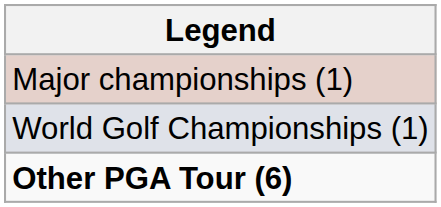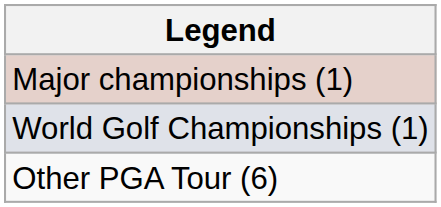(152, 178) bold -> (145, 178) normal
